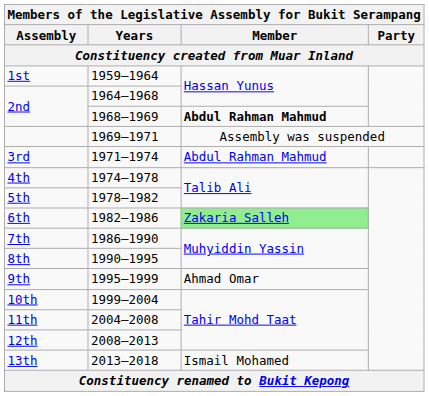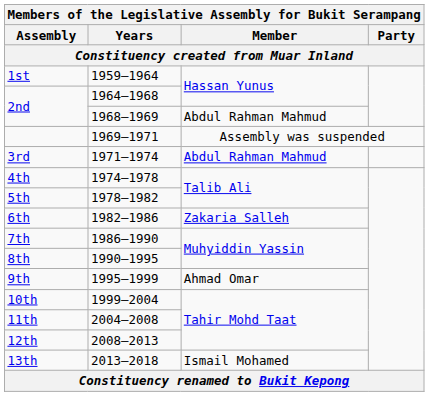(255, 116) bold -> (255, 116) normal
(236, 218) lightgreen background -> (236, 218) no background
